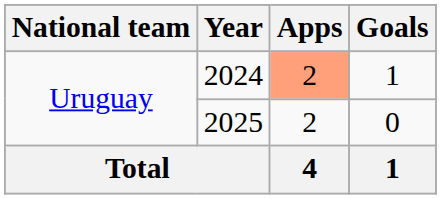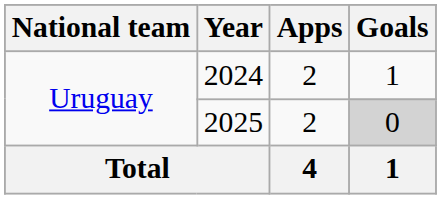(310, 74) lightsalmon background -> (310, 74) no background
(392, 121) no background -> (392, 121) lightgrey background
